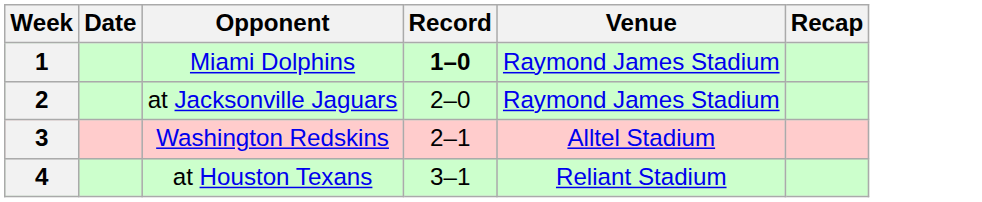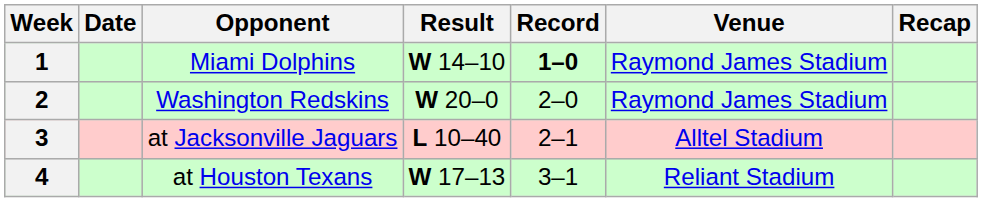+ column: (457, 23)
(273, 100) at Jacksonville Jaguars -> (273, 100) Washington Redskins
(273, 138) Washington Redskins -> (273, 138) at Jacksonville Jaguars
